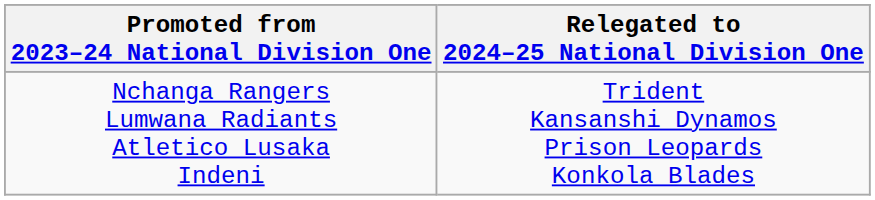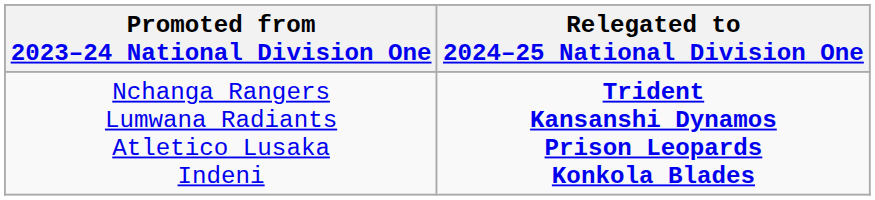(653, 134) normal -> (653, 134) bold
